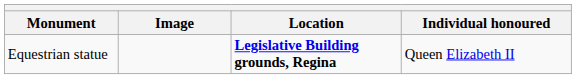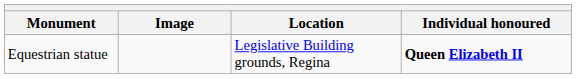(297, 54) bold -> (294, 54) normal
(460, 54) normal -> (464, 54) bold
